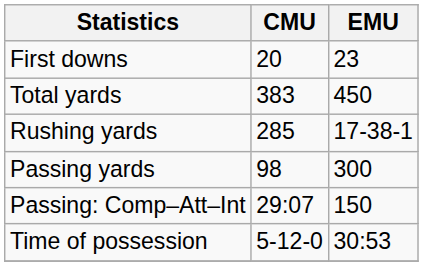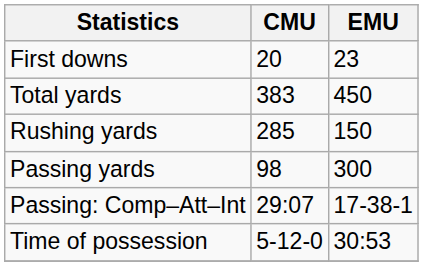(373, 132) 17-38-1 -> (353, 132) 150
(353, 205) 150 -> (373, 205) 17-38-1
